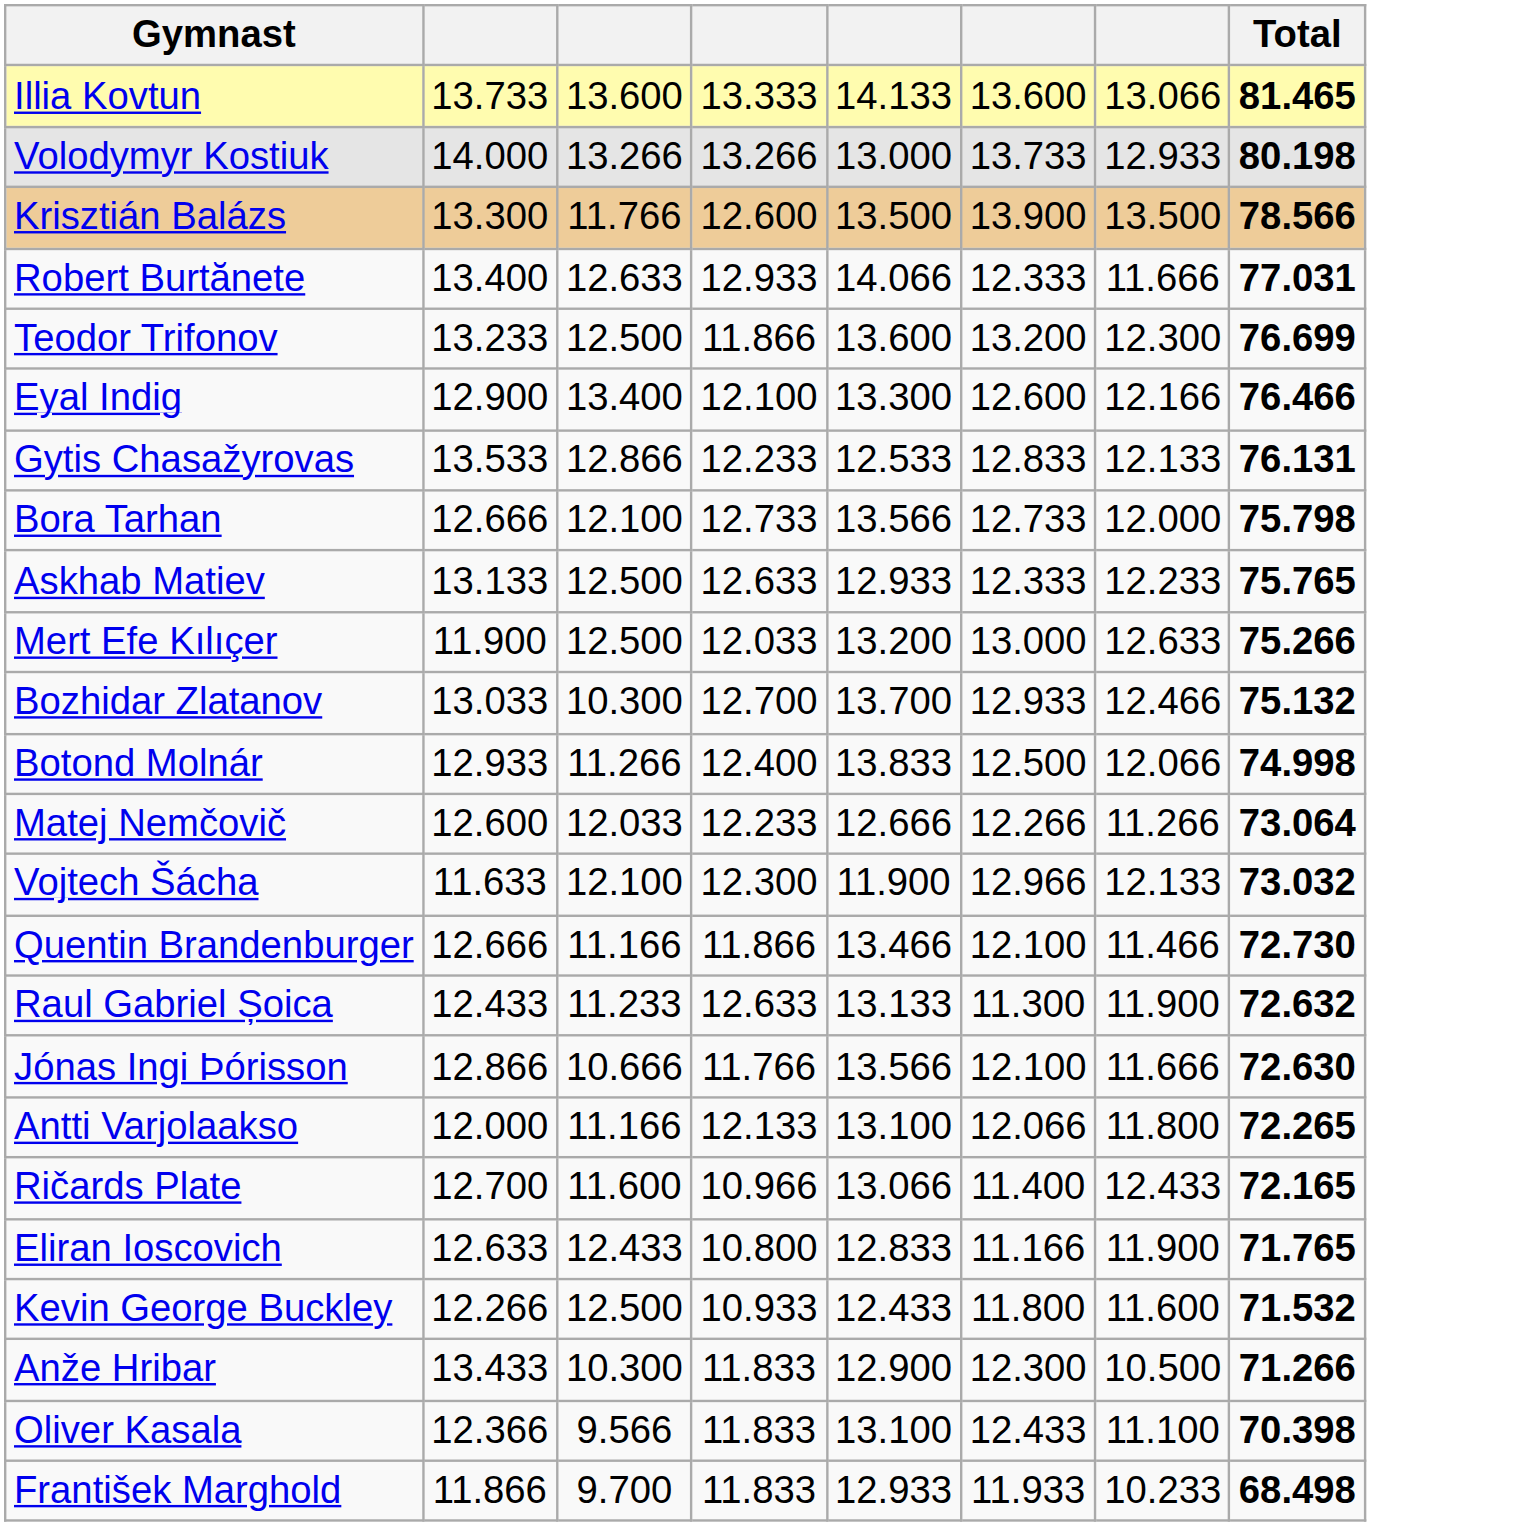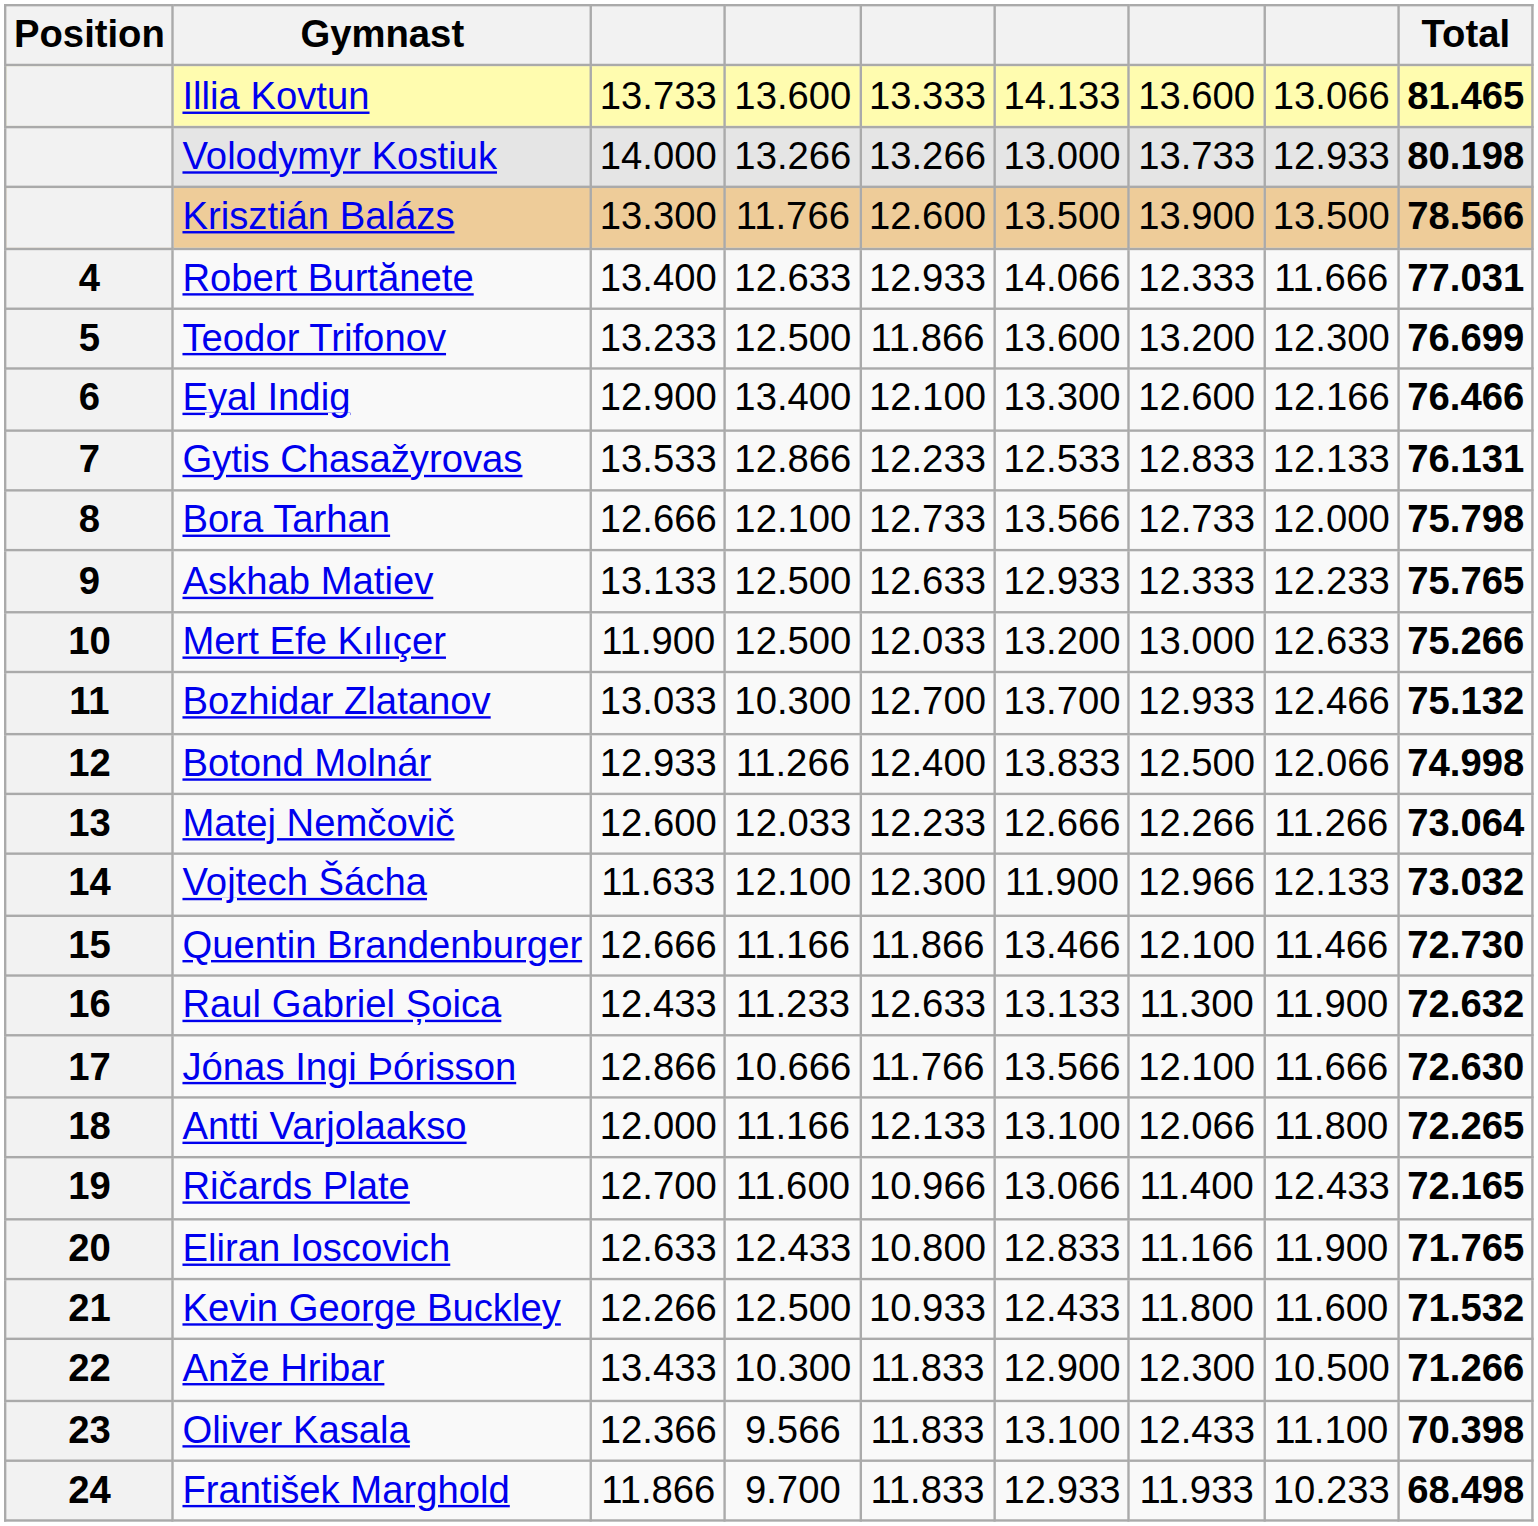+ column: (89, 34)
